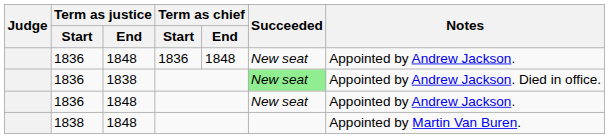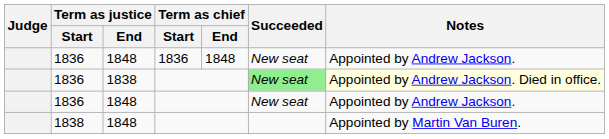(465, 79) no background -> (465, 79) lightyellow background
